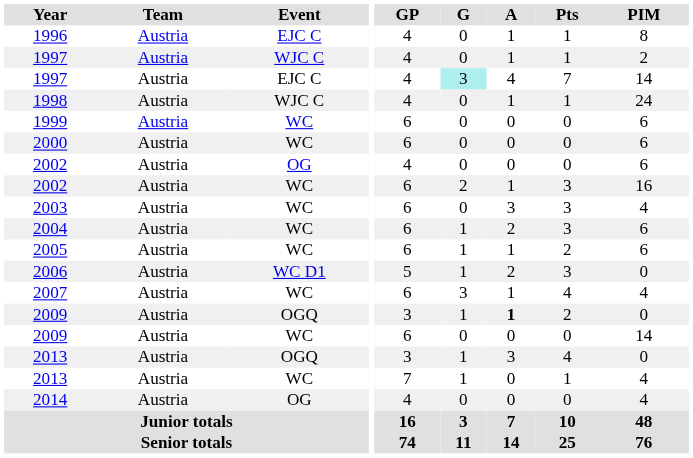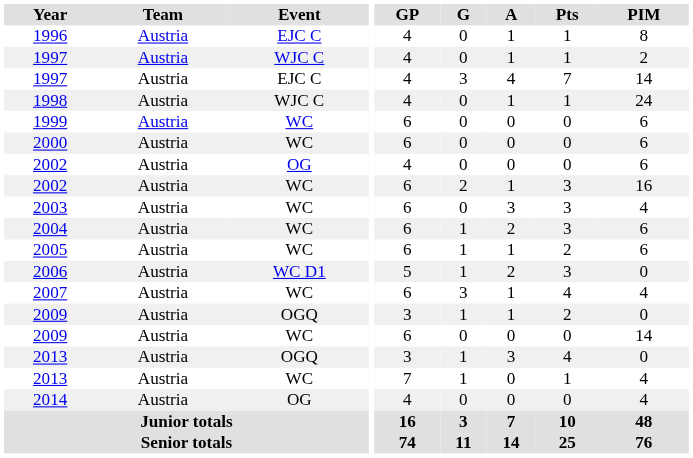(463, 78) paleturquoise background -> (463, 78) no background
(511, 314) bold -> (511, 314) normal
